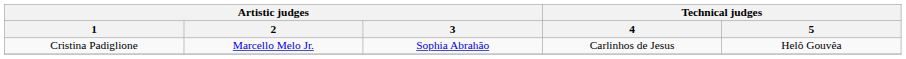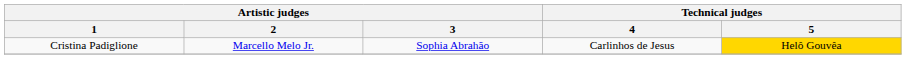(811, 45) no background -> (811, 45) gold background
